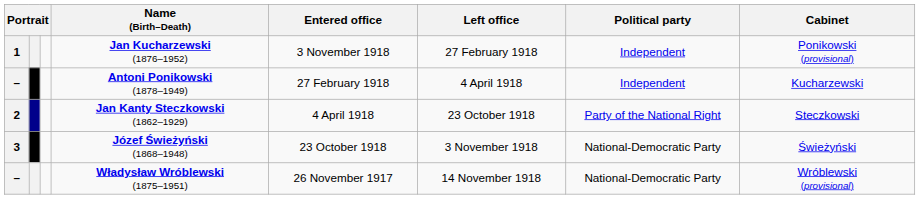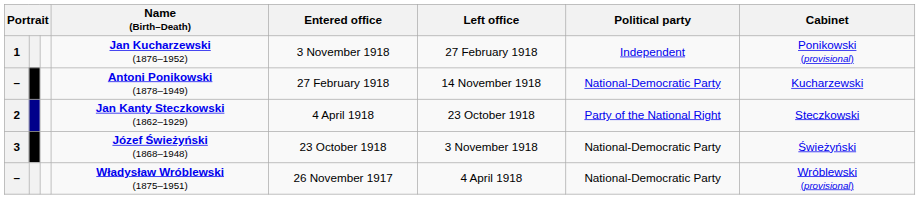(491, 83) 4 April 1918 -> (491, 83) 14 November 1918
(653, 83) Independent -> (653, 83) National-Democratic Party
(491, 178) 14 November 1918 -> (491, 178) 4 April 1918
